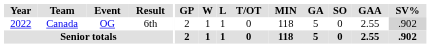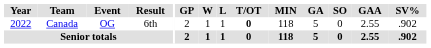(249, 23) normal -> (249, 23) bold
(407, 23) lightgrey background -> (407, 23) no background
